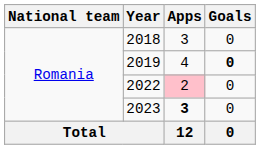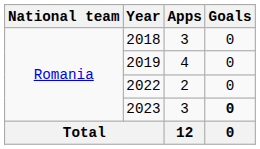(230, 63) bold -> (230, 63) normal
(185, 86) pink background -> (185, 86) no background
(185, 109) bold -> (185, 109) normal
(230, 109) normal -> (230, 109) bold
